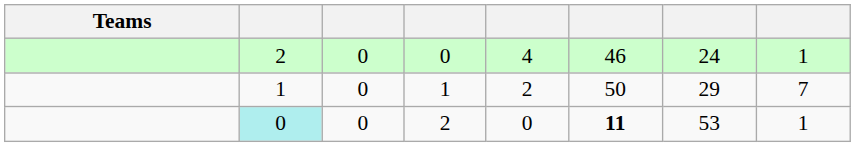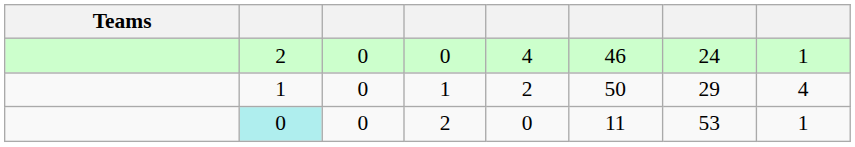(803, 89) 7 -> (803, 89) 4
(615, 123) bold -> (615, 123) normal
